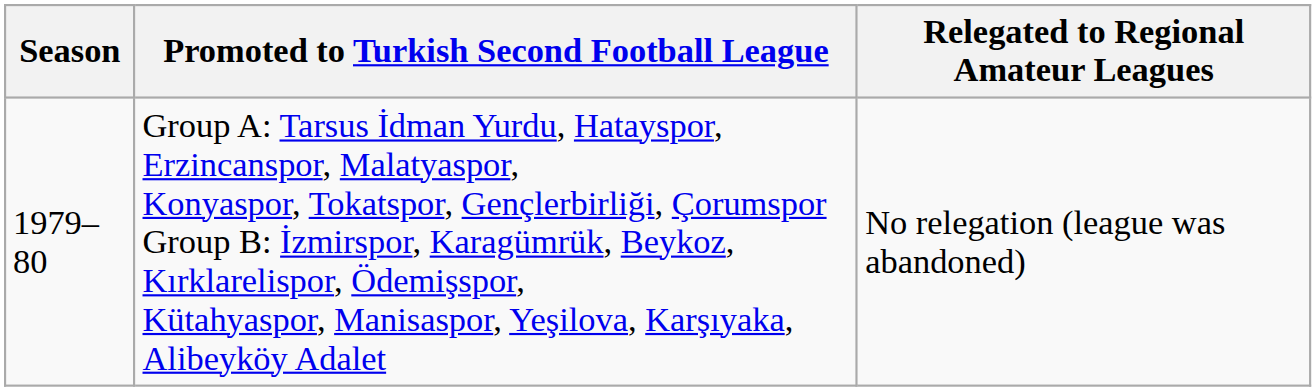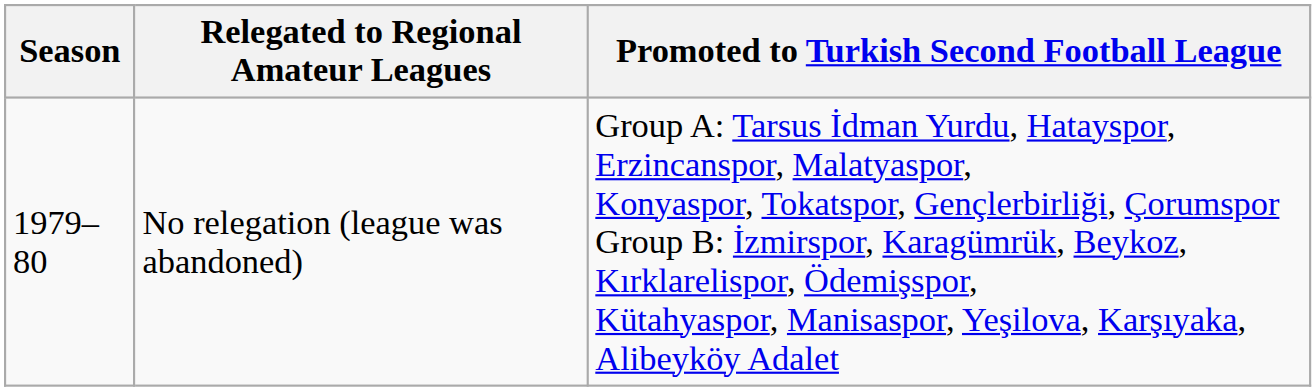columns swapped: (496, 51) <-> (1084, 51)
